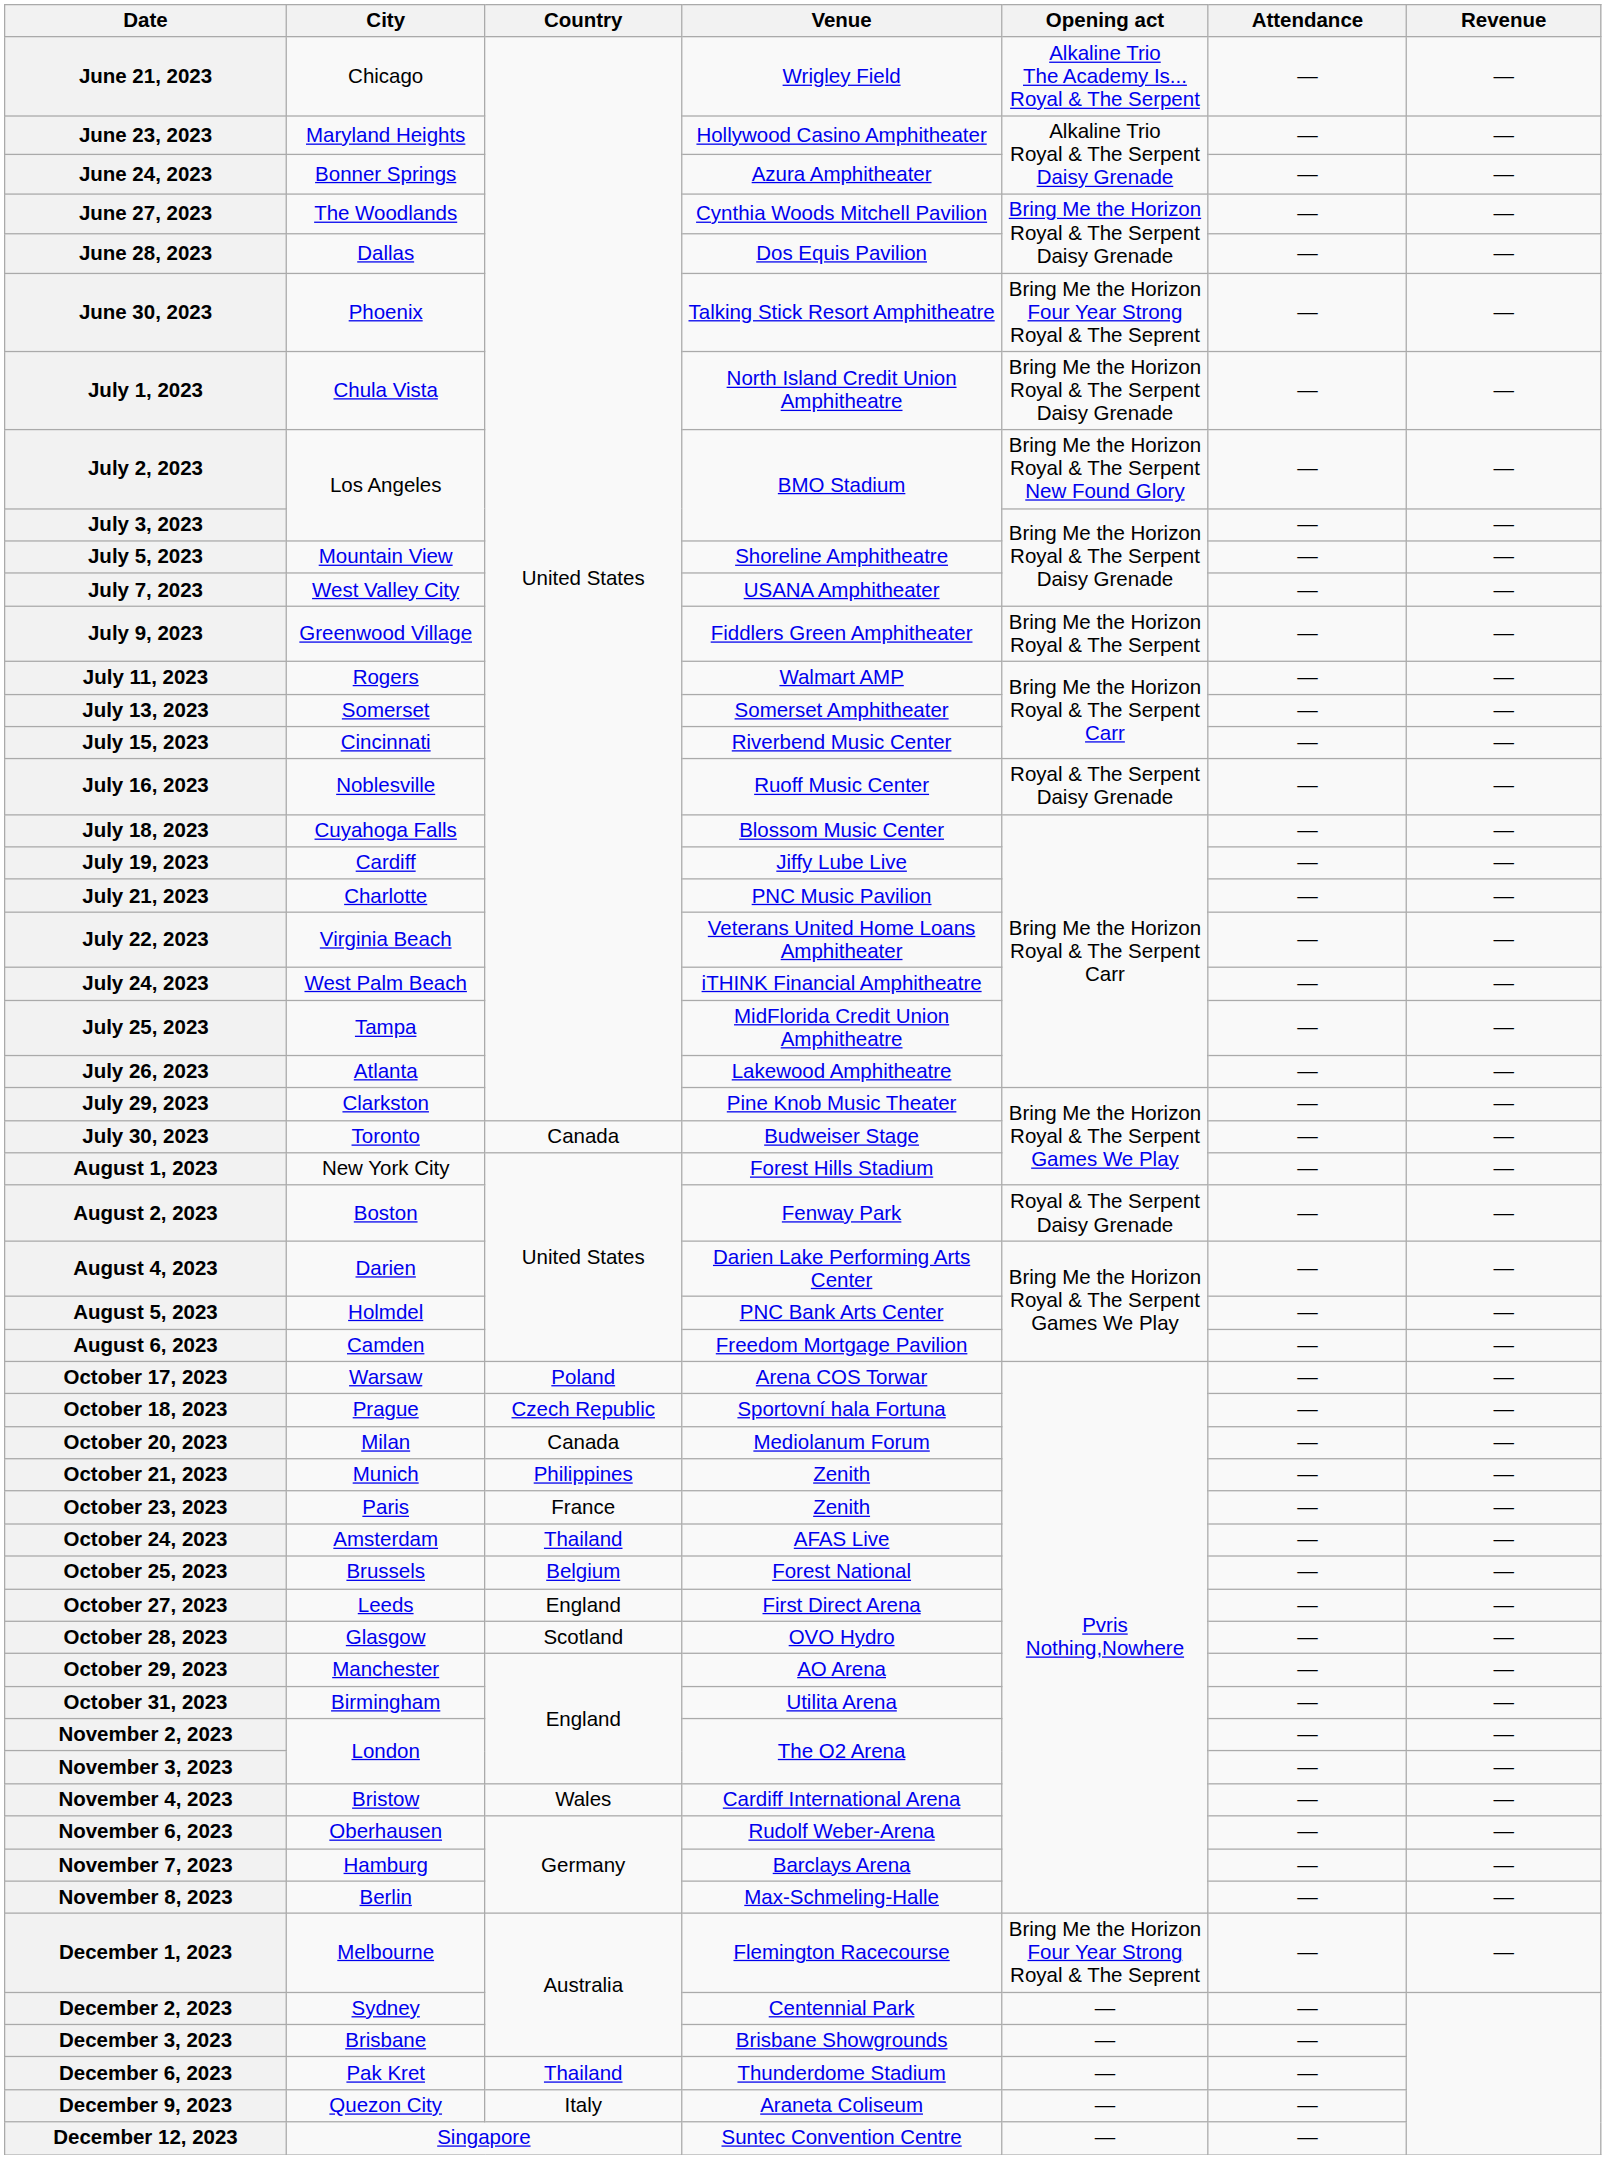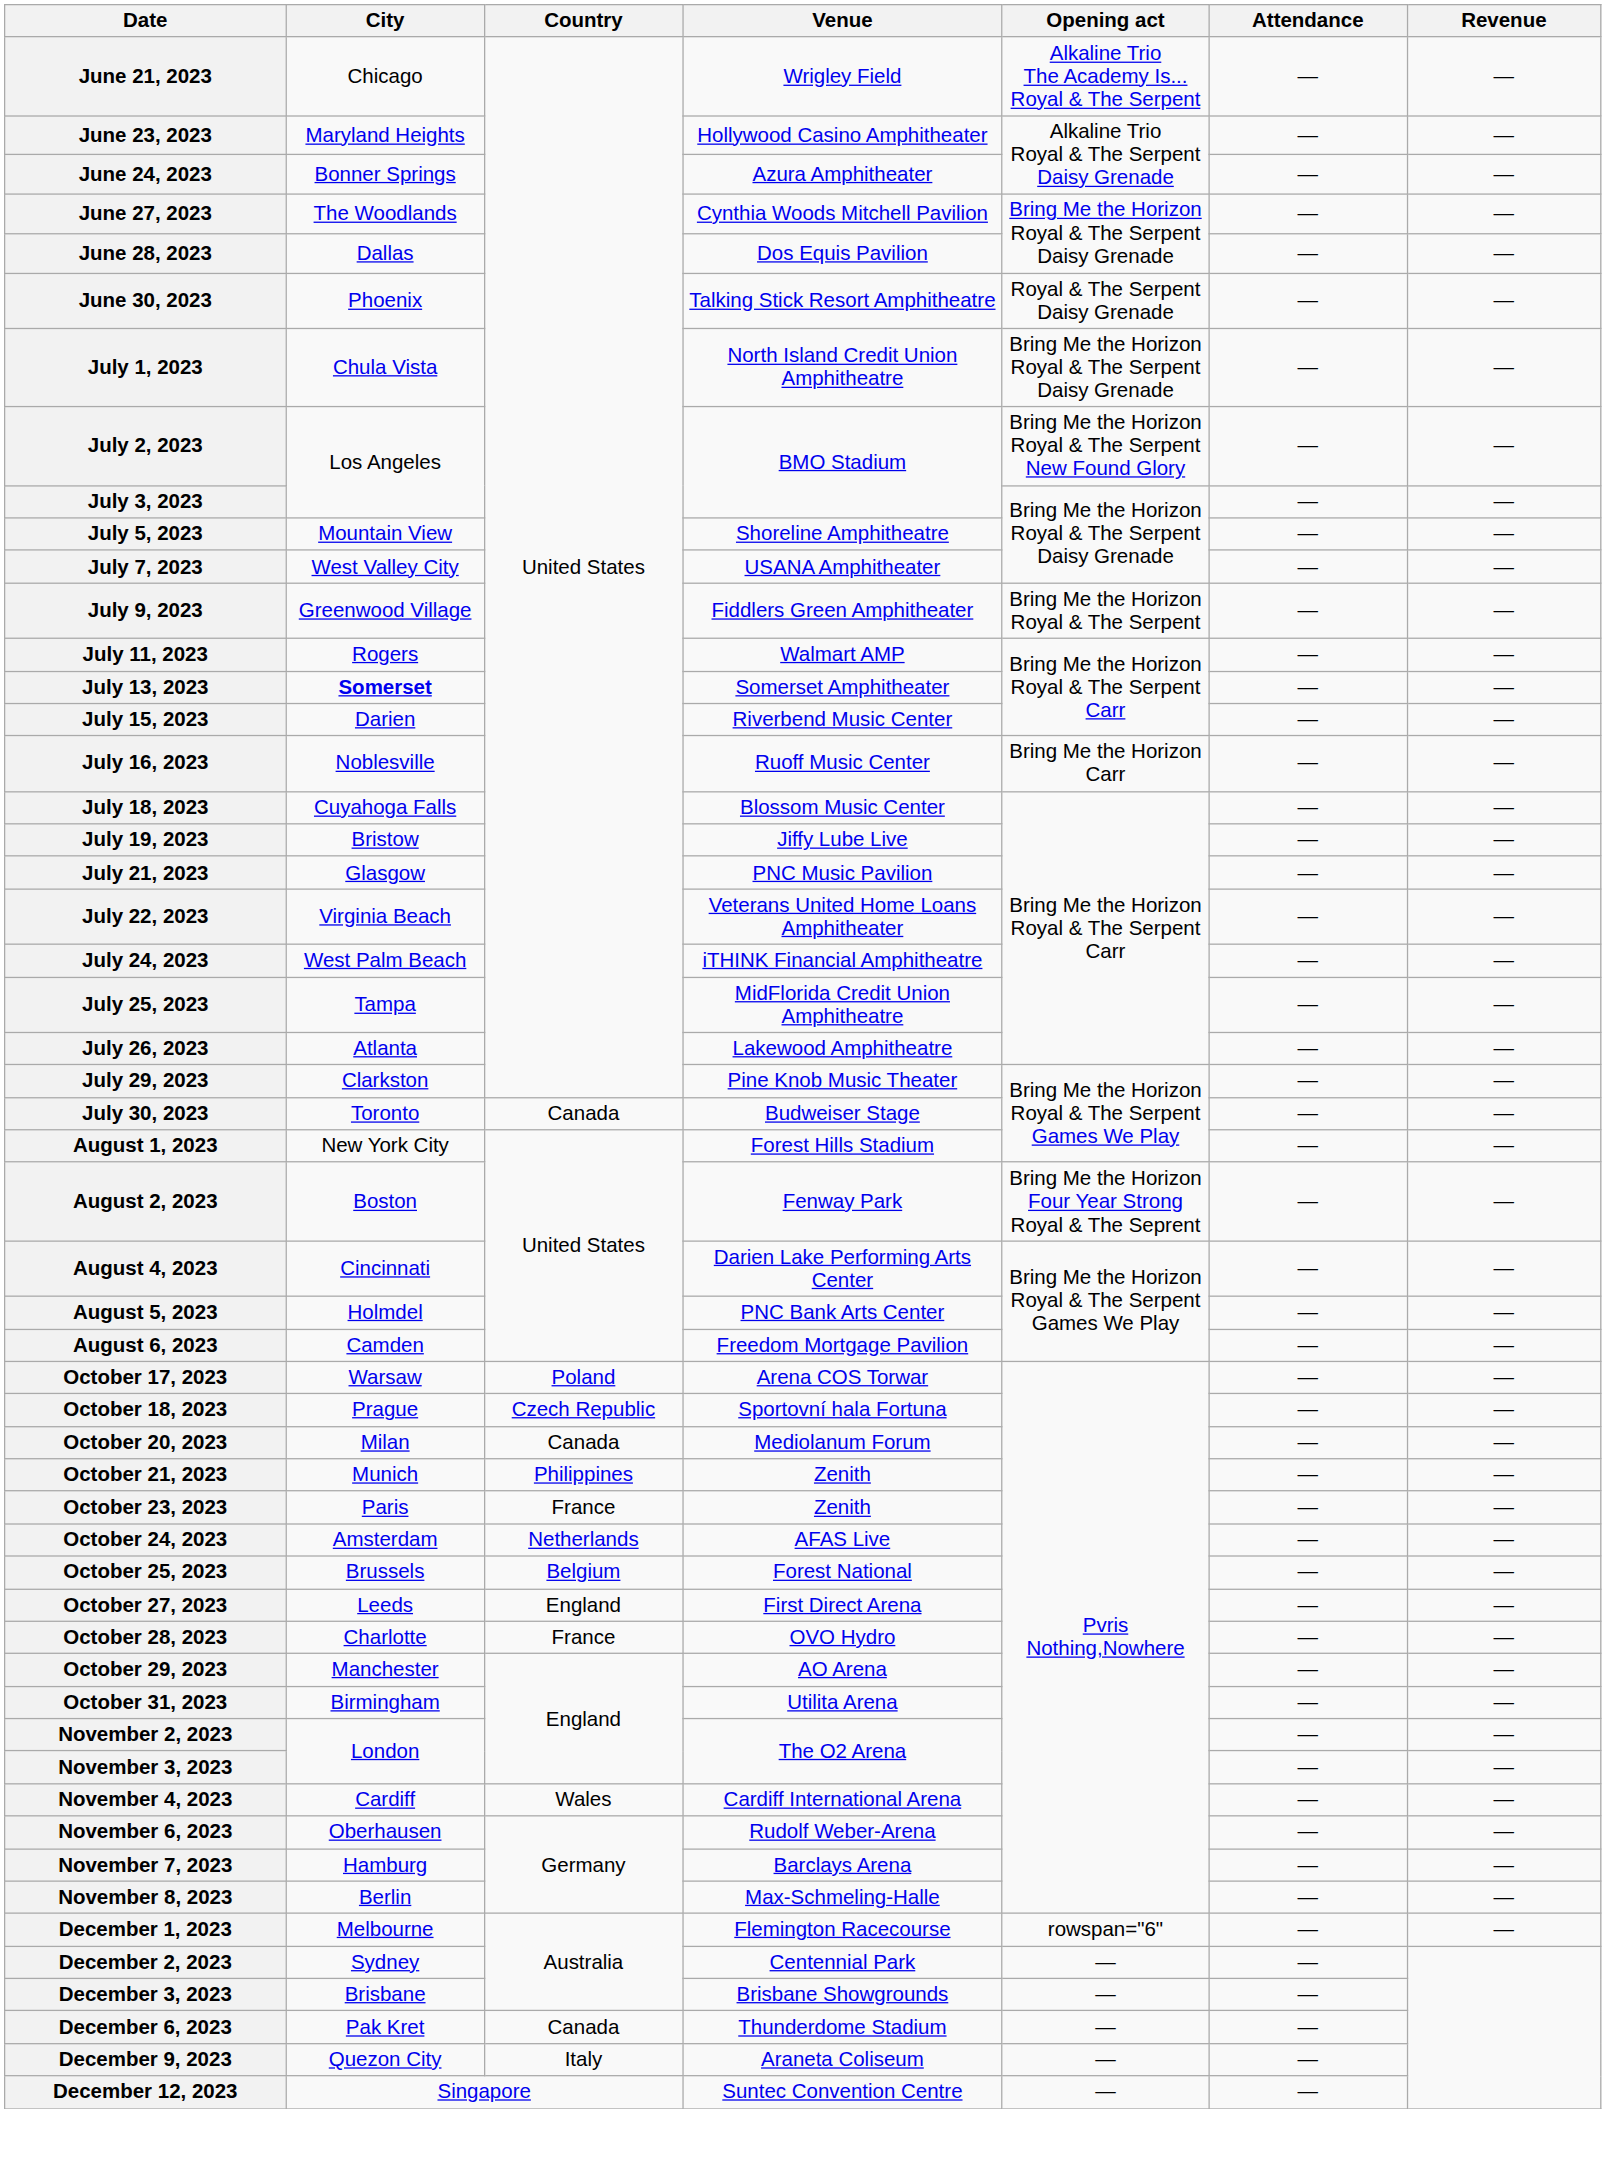(1105, 311) Bring Me the Horizon Four Year Strong Royal & The Seprent -> (1105, 300) Royal & The Serpent Daisy Grenade
(386, 710) normal -> (385, 686) bold
(386, 742) Cincinnati -> (385, 719) Darien
(1105, 786) Royal & The Serpent Daisy Grenade -> (1105, 763) Bring Me the Horizon Carr
(386, 862) Cardiff -> (385, 839) Bristow
(386, 895) Charlotte -> (385, 872) Glasgow
(1105, 1212) Royal & The Serpent Daisy Grenade -> (1105, 1201) Bring Me the Horizon Four Year Strong Royal & The Seprent
(386, 1268) Darien -> (385, 1268) Cincinnati
(583, 1539) Thailand -> (583, 1539) Netherlands
(386, 1637) Glasgow -> (385, 1637) Charlotte
(583, 1637) Scotland -> (583, 1637) France
(386, 1799) Bristow -> (385, 1799) Cardiff
(1105, 1952) Bring Me the Horizon Four Year Strong Royal & The Seprent -> (1105, 1929) rowspan="6"
(583, 2073) Thailand -> (583, 2026) Canada
